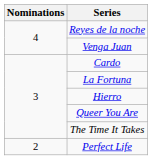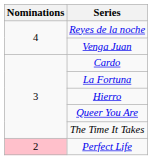(36, 146) no background -> (36, 146) pink background
